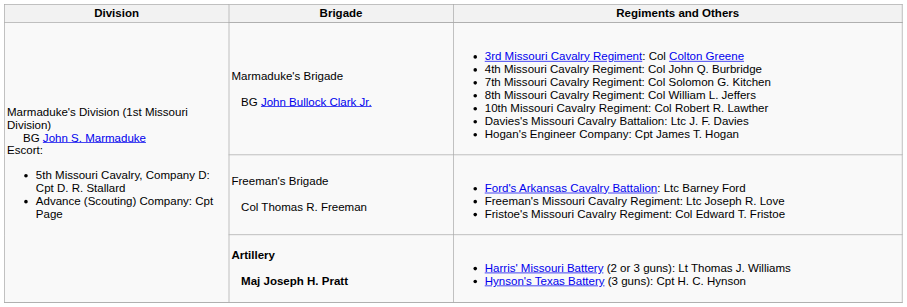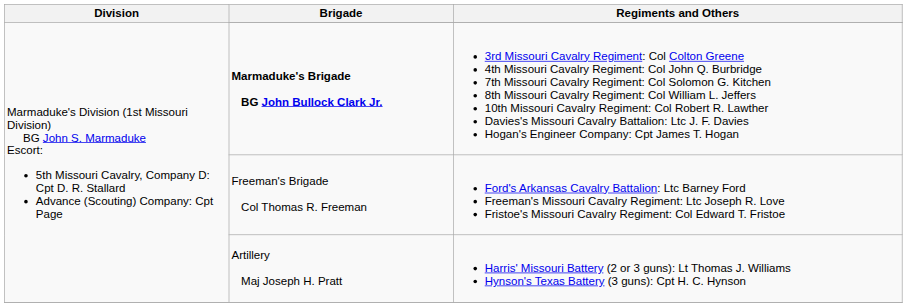(302, 88) normal -> (307, 88) bold
(290, 268) bold -> (287, 268) normal
